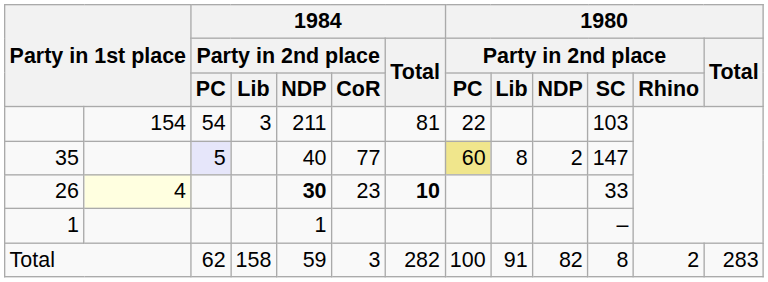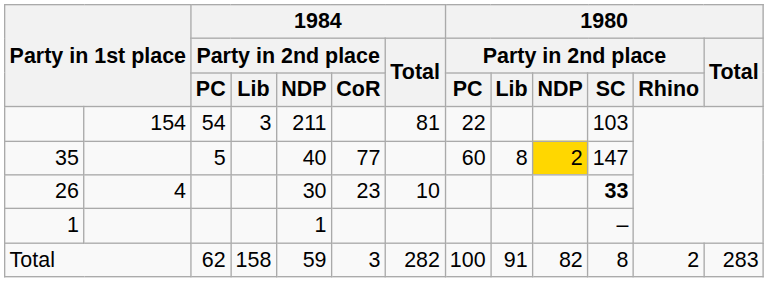(220, 157) lavender background -> (220, 157) no background
(474, 157) khaki background -> (474, 157) no background
(577, 157) no background -> (577, 157) gold background
(180, 191) lightyellow background -> (180, 191) no background
(315, 191) bold -> (315, 191) normal
(428, 191) bold -> (428, 191) normal
(617, 191) normal -> (617, 191) bold
